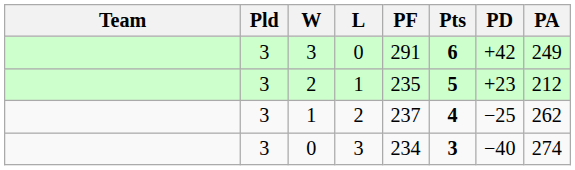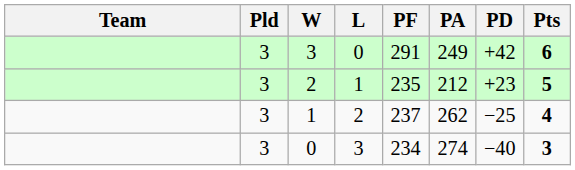columns swapped: (547, 20) <-> (453, 20)
